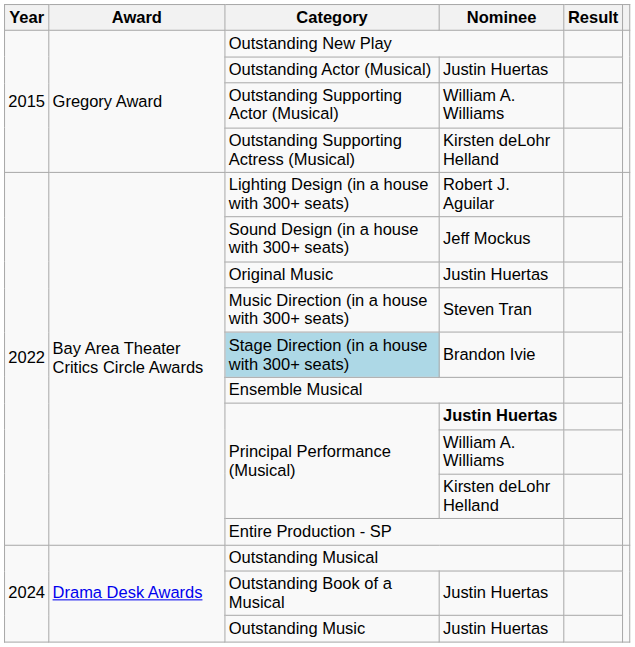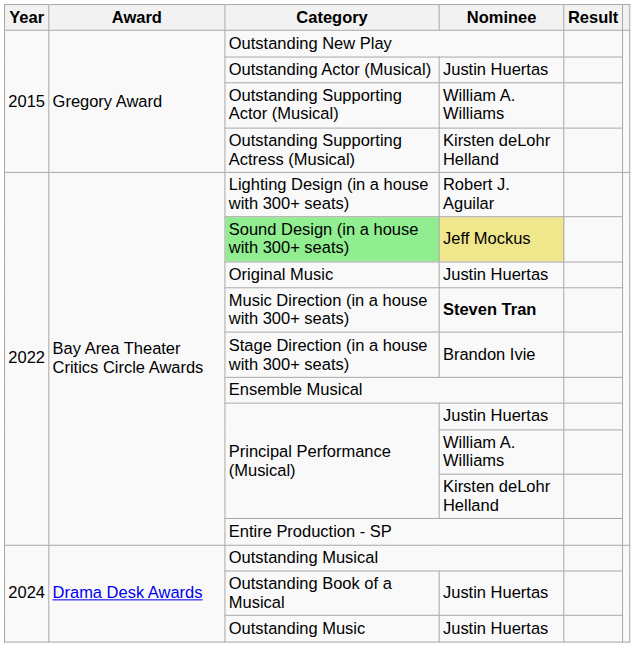(324, 239) no background -> (324, 239) lightgreen background
(487, 239) no background -> (487, 239) khaki background
(487, 310) normal -> (490, 310) bold
(328, 354) lightblue background -> (328, 354) no background
(500, 416) bold -> (496, 416) normal
